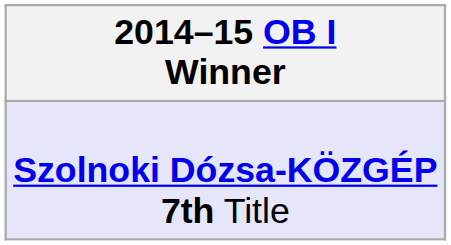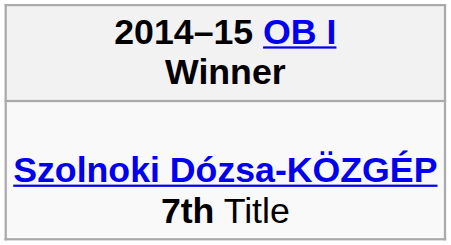(225, 189) lavender background -> (225, 189) no background
